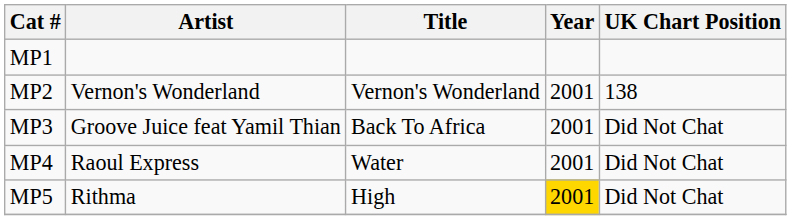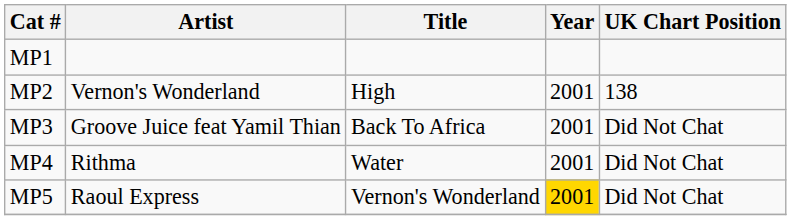(445, 92) Vernon's Wonderland -> (373, 92) High
(135, 162) Raoul Express -> (103, 162) Rithma
(103, 197) Rithma -> (135, 197) Raoul Express
(373, 197) High -> (445, 197) Vernon's Wonderland
